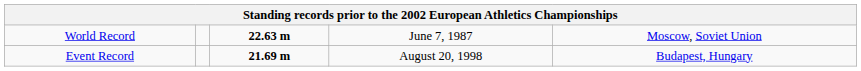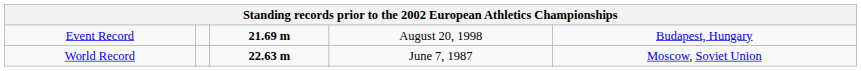rows swapped: (100, 35) <-> (100, 55)
